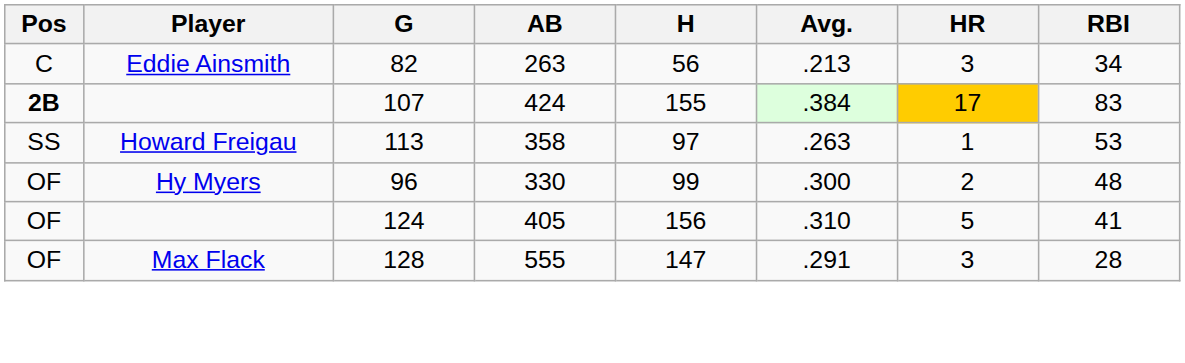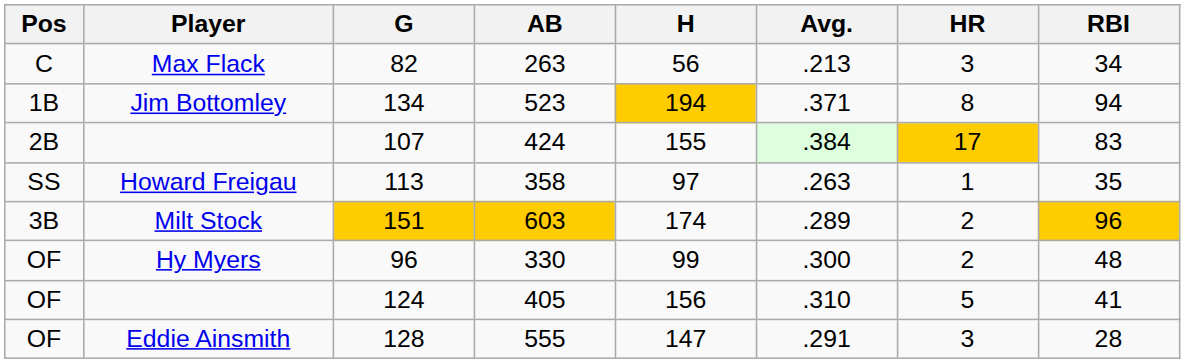(208, 63) Eddie Ainsmith -> (208, 63) Max Flack
+ row: (404, 102)
(44, 102) bold -> (44, 142) normal
(1108, 142) 53 -> (1108, 181) 35
+ row: (404, 220)
(208, 260) Max Flack -> (208, 338) Eddie Ainsmith
